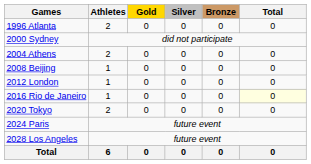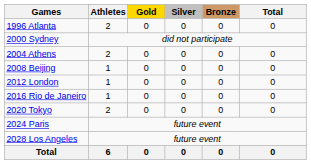(273, 96) lightyellow background -> (273, 96) no background
